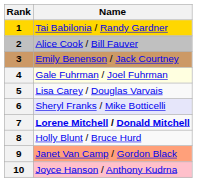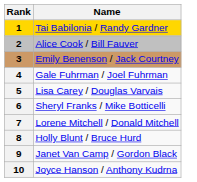(102, 75) lightyellow background -> (102, 75) no background
(100, 106) lavender background -> (100, 106) no background
(113, 122) bold -> (107, 122) normal
(106, 153) lightsalmon background -> (106, 153) no background
(106, 169) pink background -> (106, 169) no background
